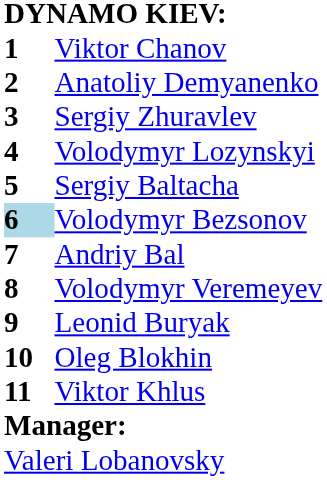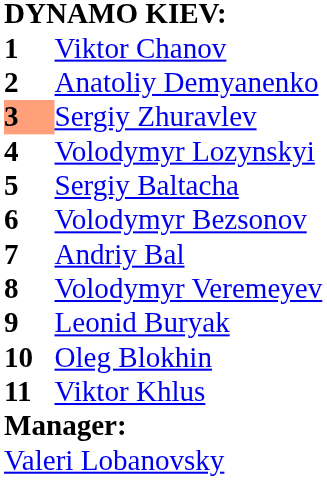(11, 116) no background -> (11, 116) lightsalmon background
(11, 219) lightblue background -> (11, 219) no background
